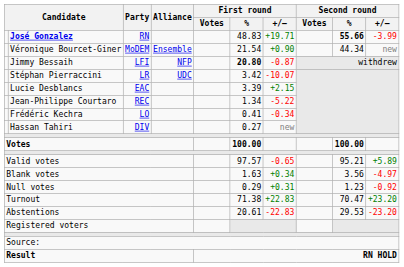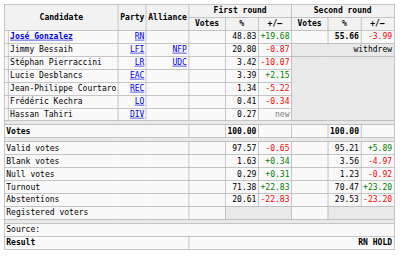(280, 37) +19.71 -> (275, 37) +19.68
- row: (66, 50)
(249, 63) bold -> (244, 50) normal
